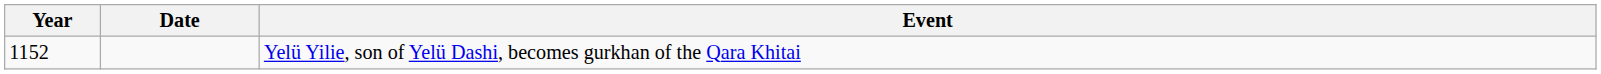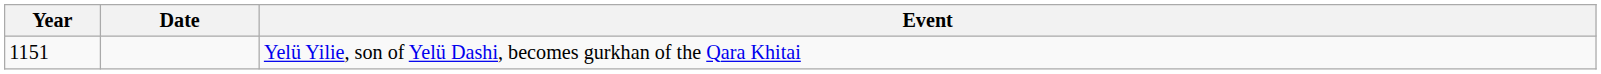(29, 52) 1152 -> (29, 52) 1151
